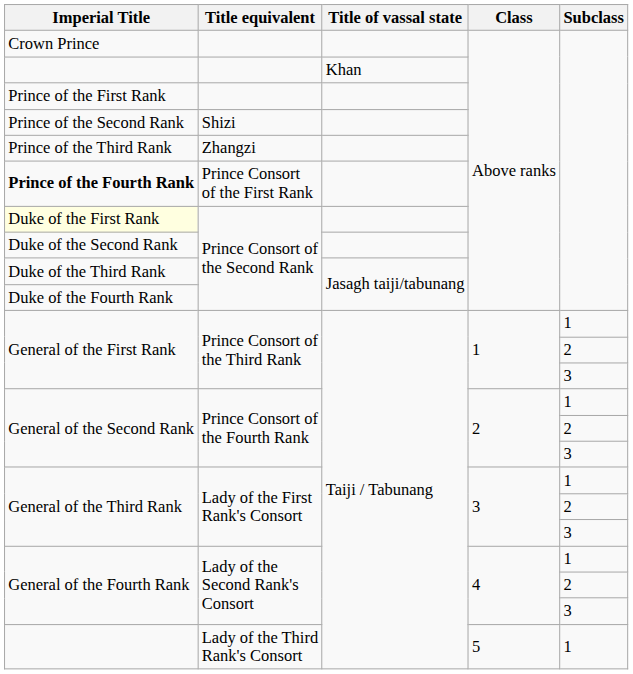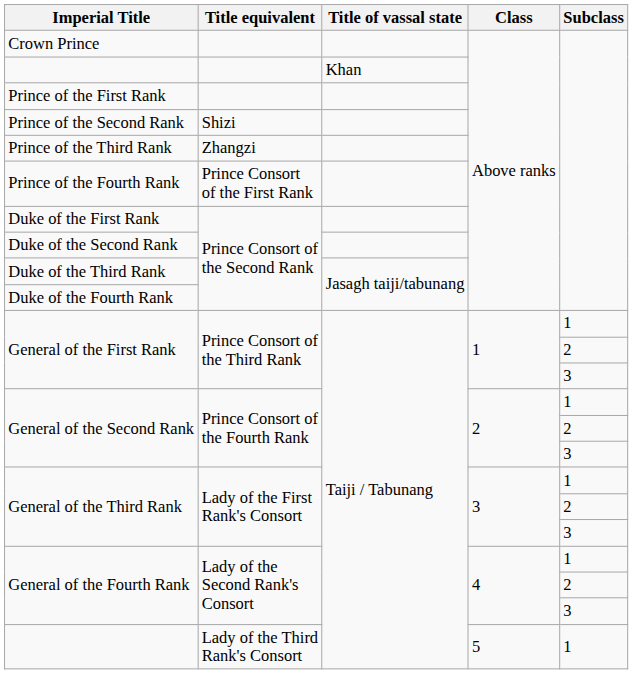(101, 183) bold -> (94, 183) normal
(84, 219) lightyellow background -> (84, 219) no background
